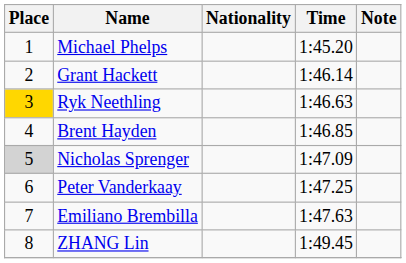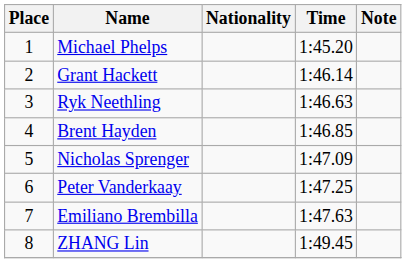(29, 103) gold background -> (29, 103) no background
(29, 159) lightgrey background -> (29, 159) no background
